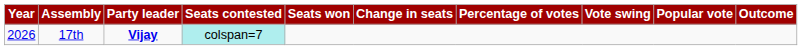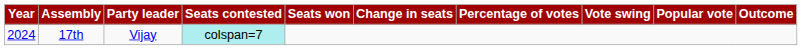(21, 34) 2026 -> (21, 34) 2024
(143, 34) bold -> (143, 34) normal
